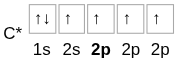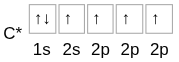(101, 49) bold -> (100, 49) normal
